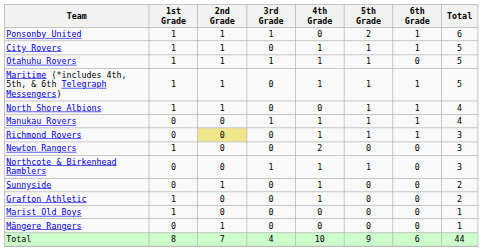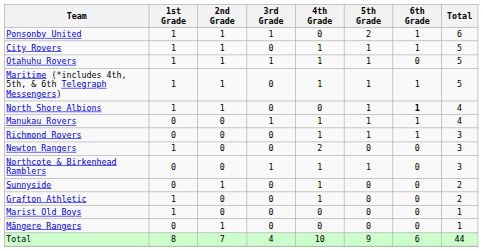(417, 108) normal -> (417, 108) bold
(222, 135) khaki background -> (222, 135) no background
